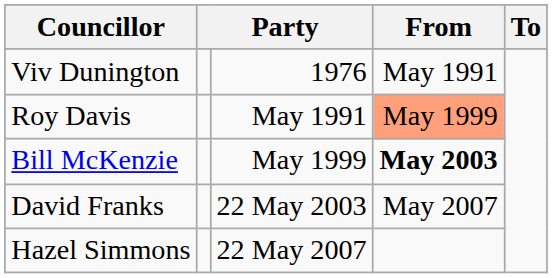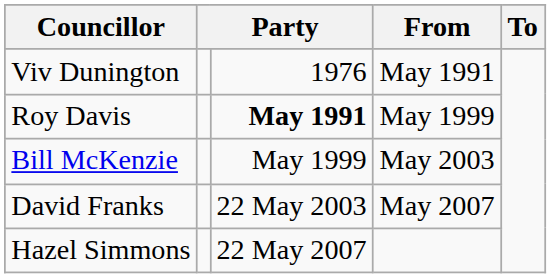(309, 116) normal -> (308, 116) bold
(440, 116) lightsalmon background -> (437, 116) no background
(439, 160) bold -> (437, 160) normal
